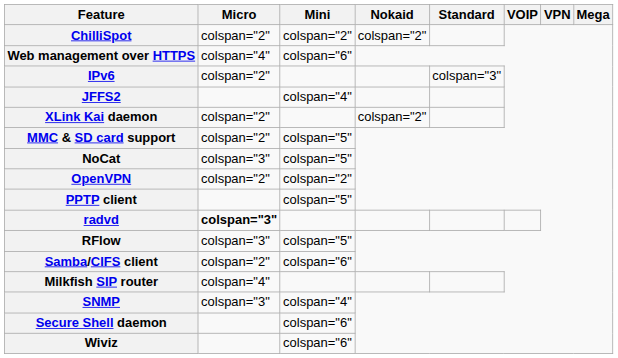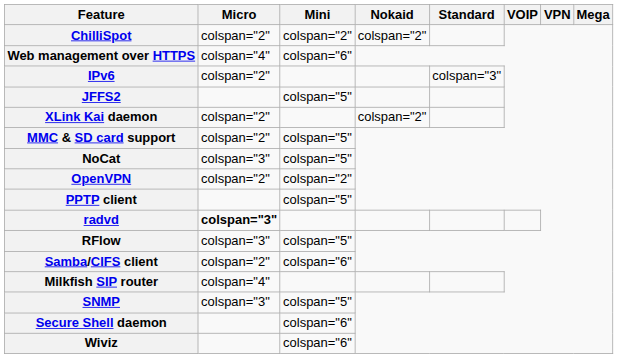(317, 96) colspan="4" -> (317, 96) colspan="5"
(317, 302) colspan="4" -> (317, 302) colspan="5"
